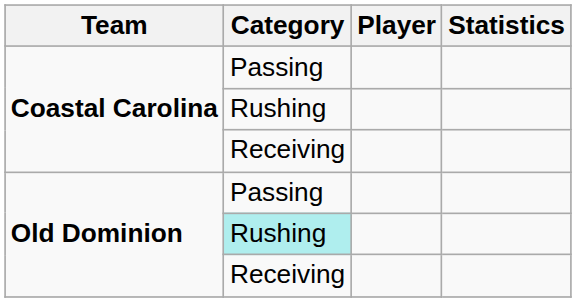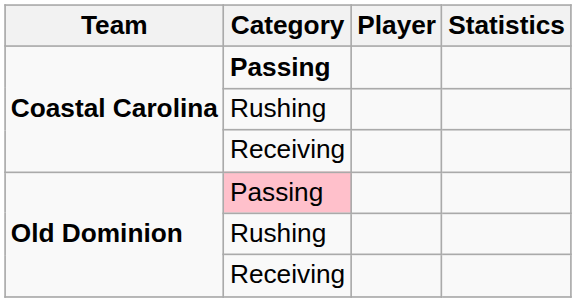(277, 67) normal -> (280, 67) bold
(277, 192) no background -> (277, 192) pink background
(278, 233) paleturquoise background -> (278, 233) no background
